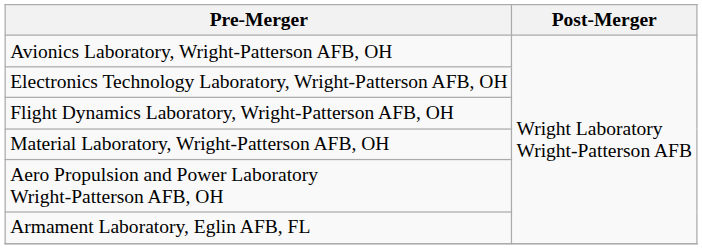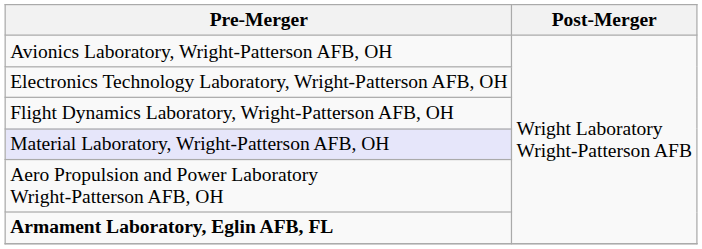(200, 143) no background -> (200, 143) lavender background
(160, 227) normal -> (172, 227) bold
